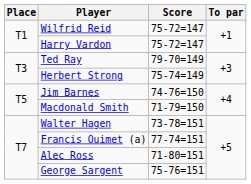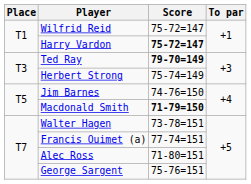(177, 44) normal -> (177, 44) bold
(177, 60) normal -> (177, 60) bold
(177, 108) normal -> (177, 108) bold
